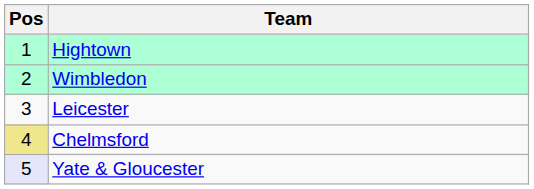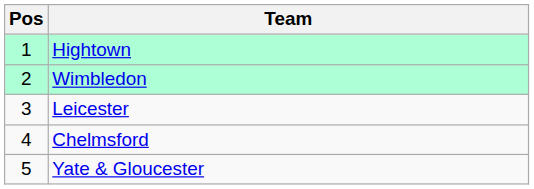(26, 139) khaki background -> (26, 139) no background
(26, 169) lavender background -> (26, 169) no background
